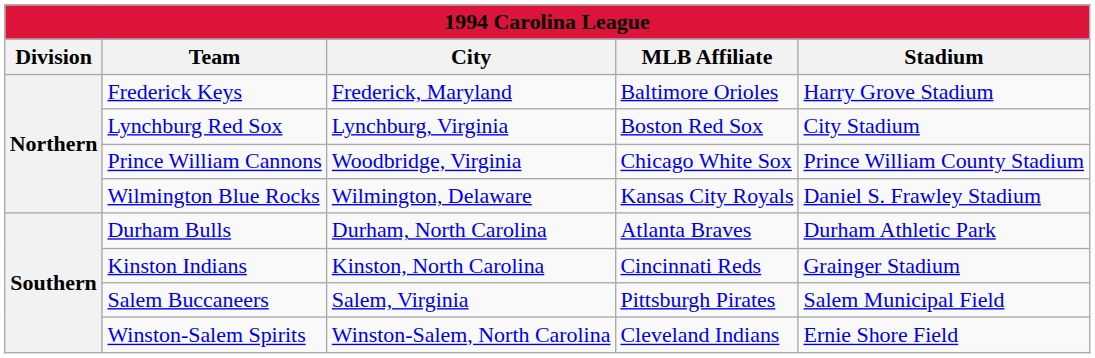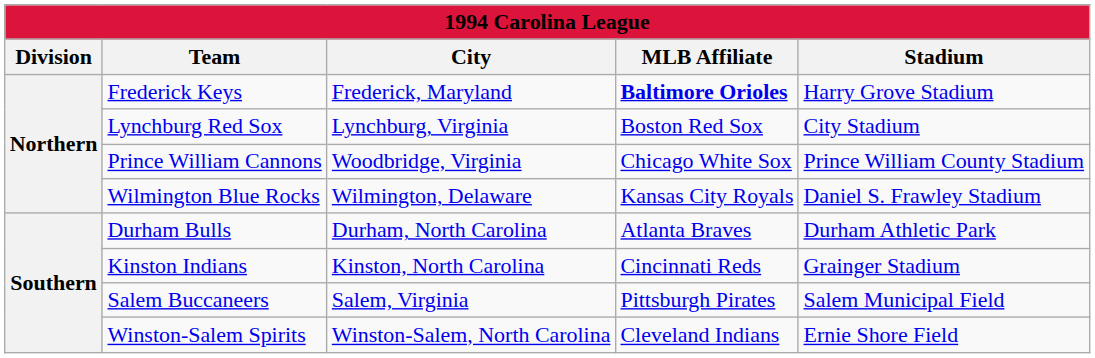(699, 91) normal -> (704, 91) bold
